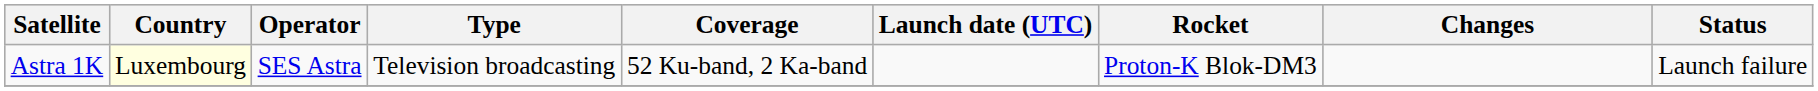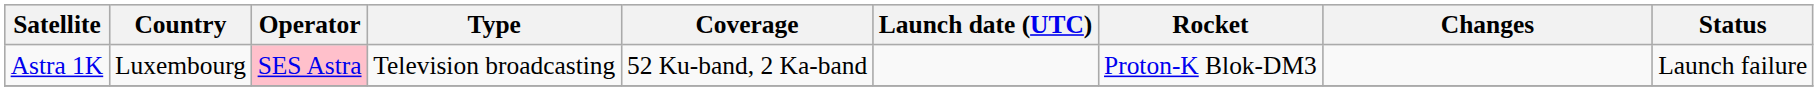(180, 65) lightyellow background -> (180, 65) no background
(310, 65) no background -> (310, 65) pink background
